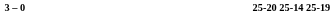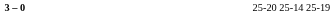(291, 7) bold -> (291, 7) normal
